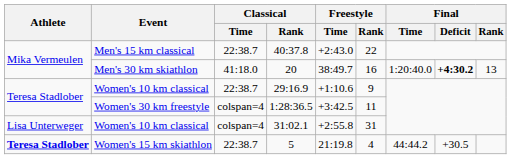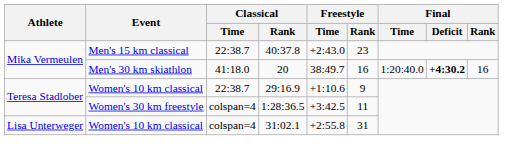(371, 50) 22 -> (363, 50) 23
(491, 69) 13 -> (483, 69) 16
- row: (291, 144)
